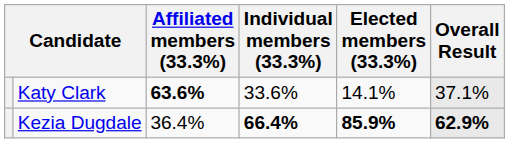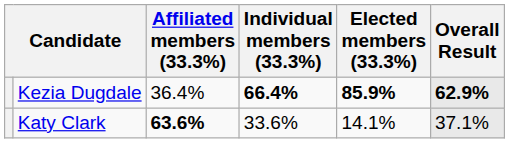rows swapped: (80, 122) <-> (62, 92)
